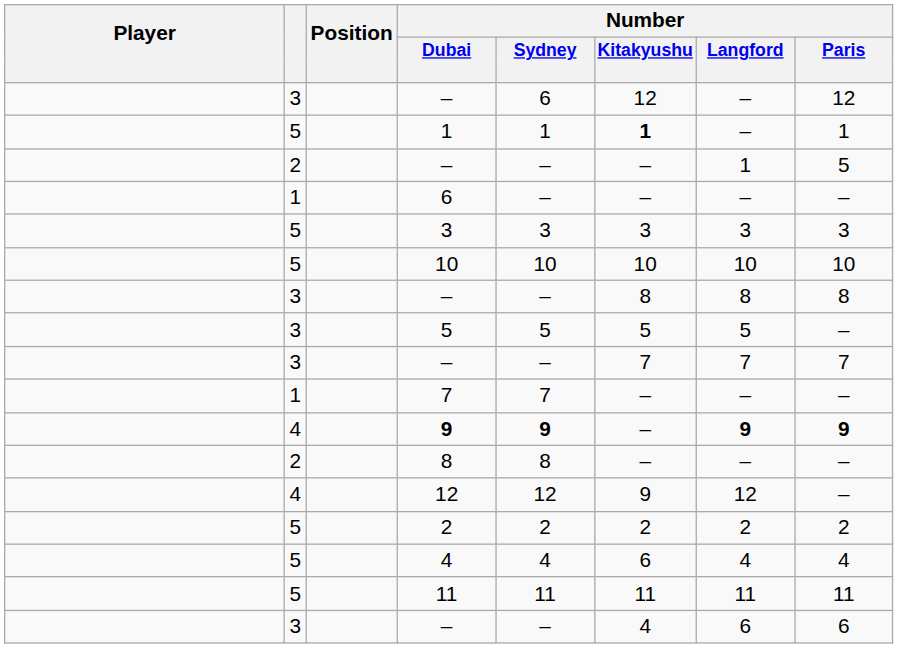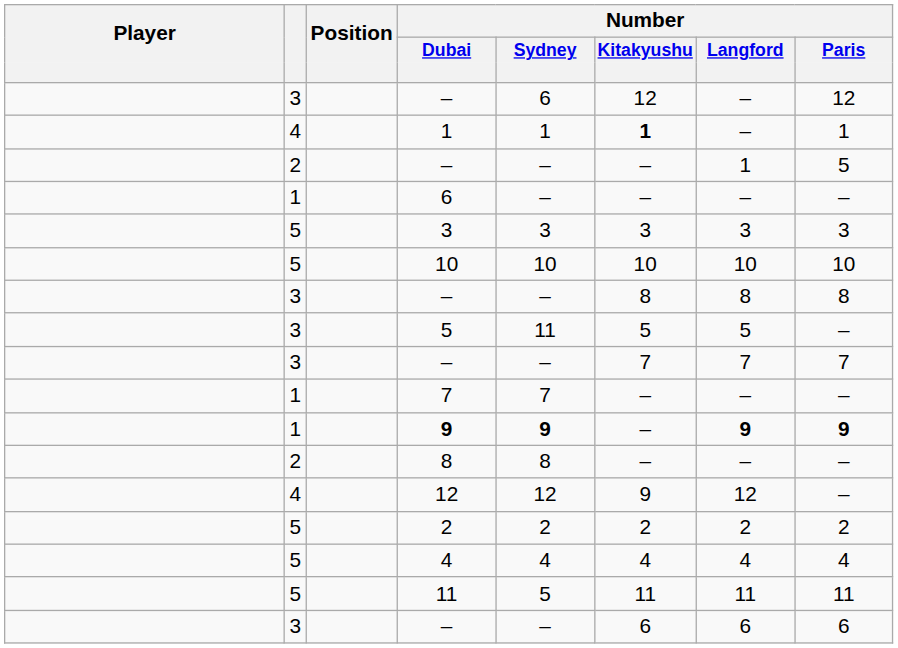(295, 131) 5 -> (295, 131) 4
(545, 329) 5 -> (545, 329) 11
(295, 428) 4 -> (295, 428) 1
(645, 560) 6 -> (645, 560) 4
(545, 593) 11 -> (545, 593) 5
(645, 626) 4 -> (645, 626) 6
